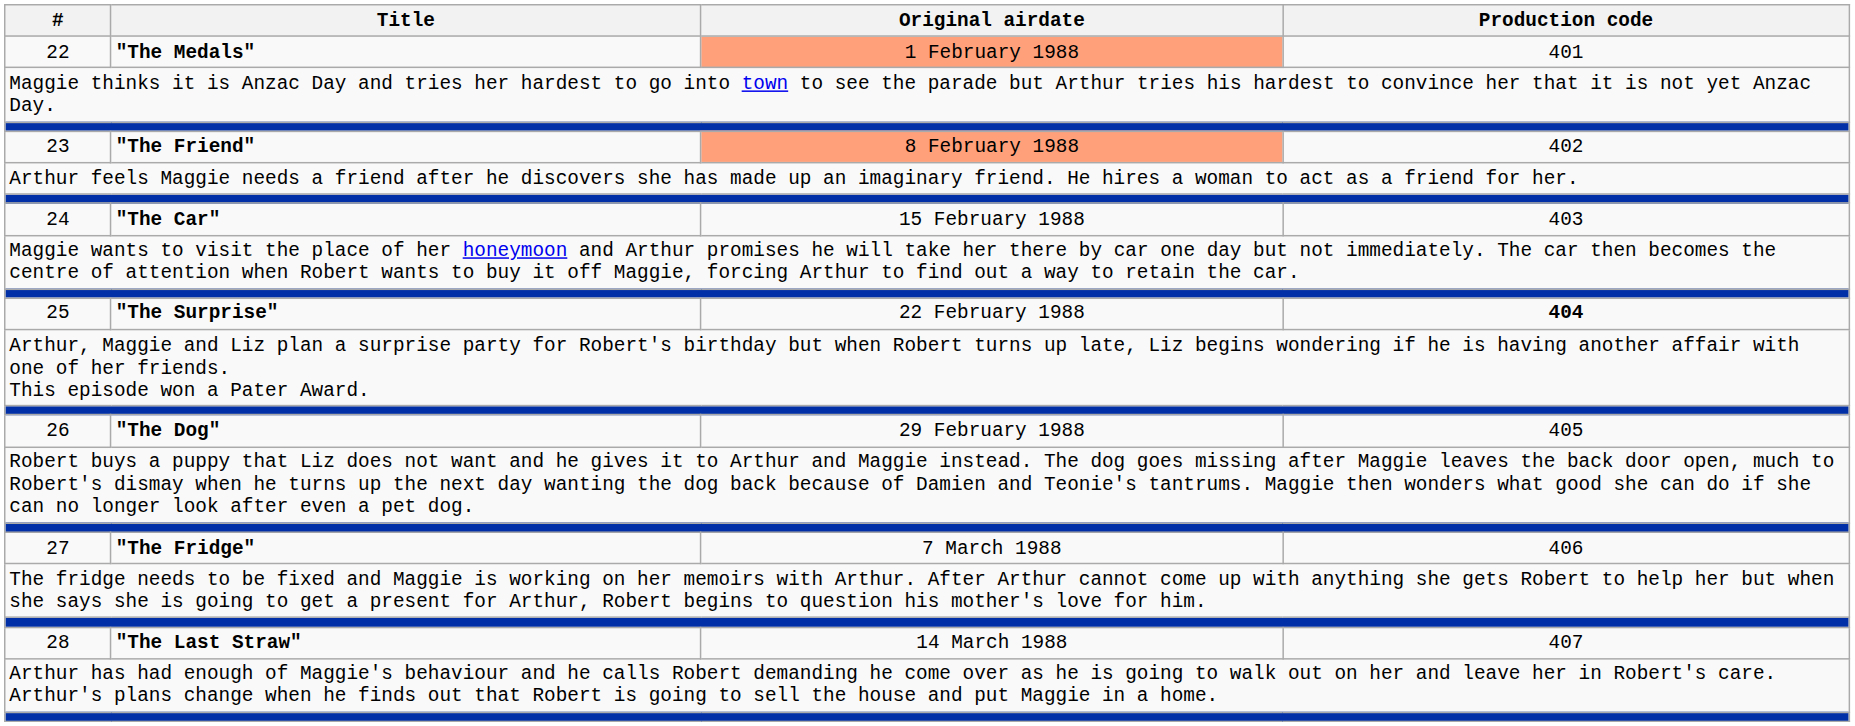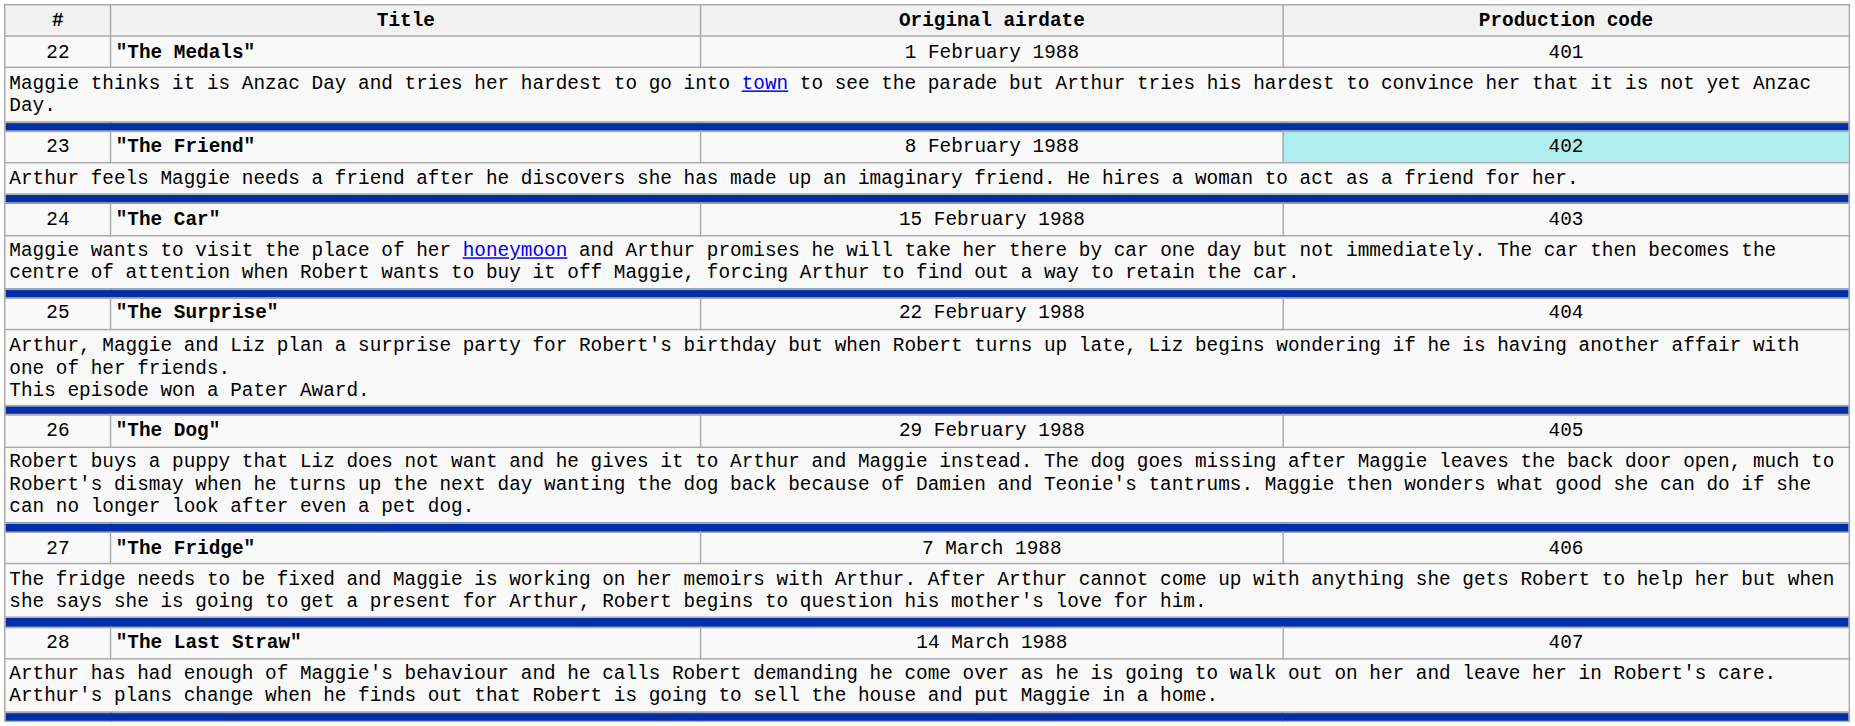(992, 52) lightsalmon background -> (992, 52) no background
(992, 147) lightsalmon background -> (992, 147) no background
(1566, 147) no background -> (1566, 147) paleturquoise background
(1566, 314) bold -> (1566, 314) normal
